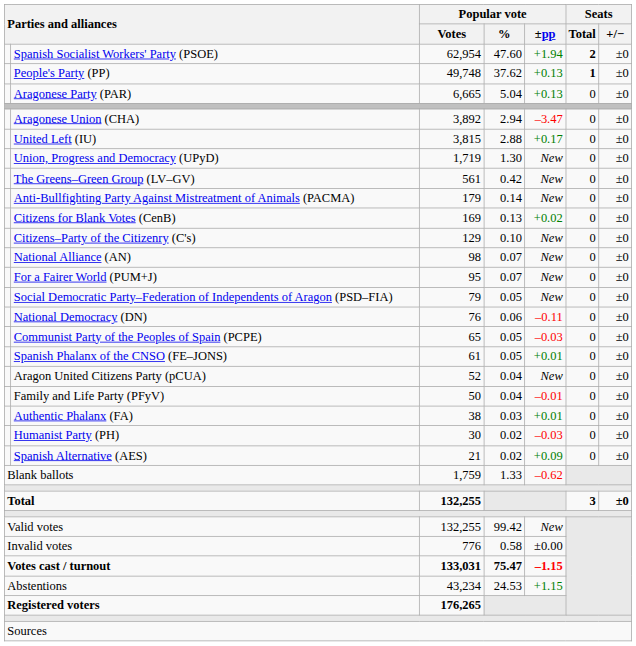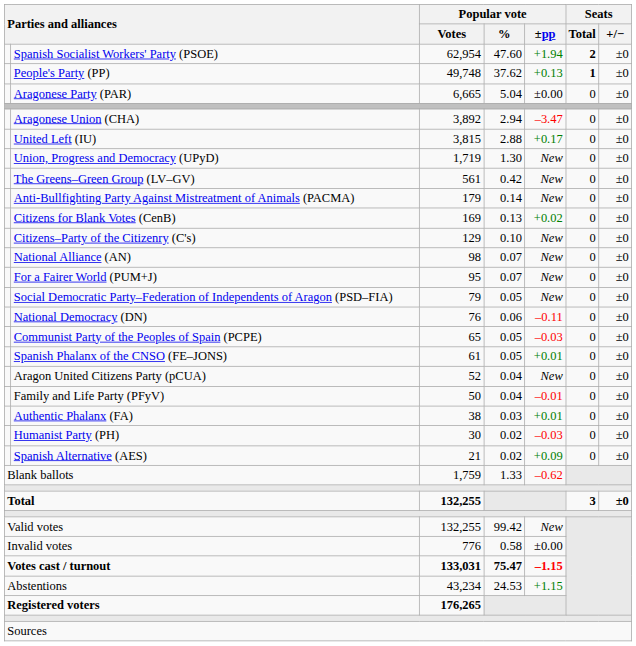(548, 93) +0.13 -> (548, 93) ±0.00
